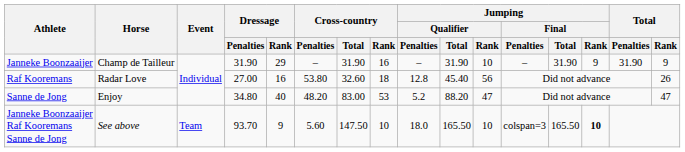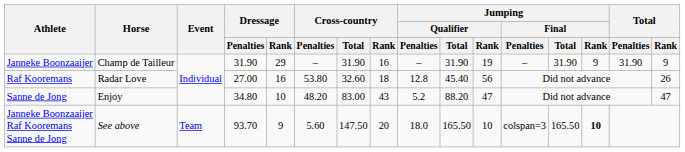(487, 62) 10 -> (487, 62) 19
(280, 97) 40 -> (280, 97) 10
(384, 97) 53 -> (384, 97) 43
(384, 126) 10 -> (384, 126) 20
